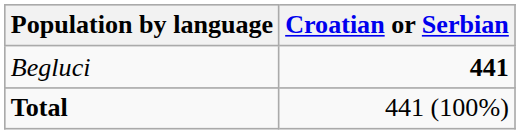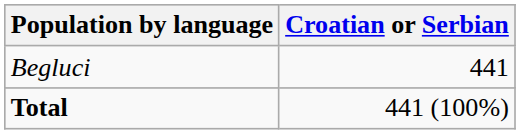(489, 66) bold -> (489, 66) normal
